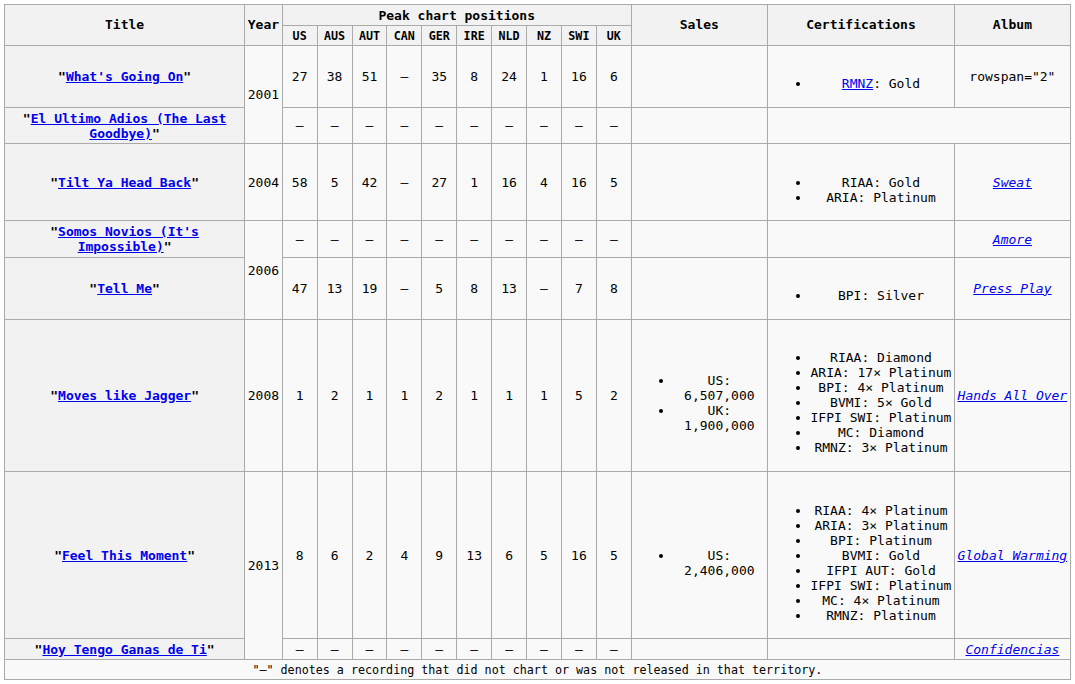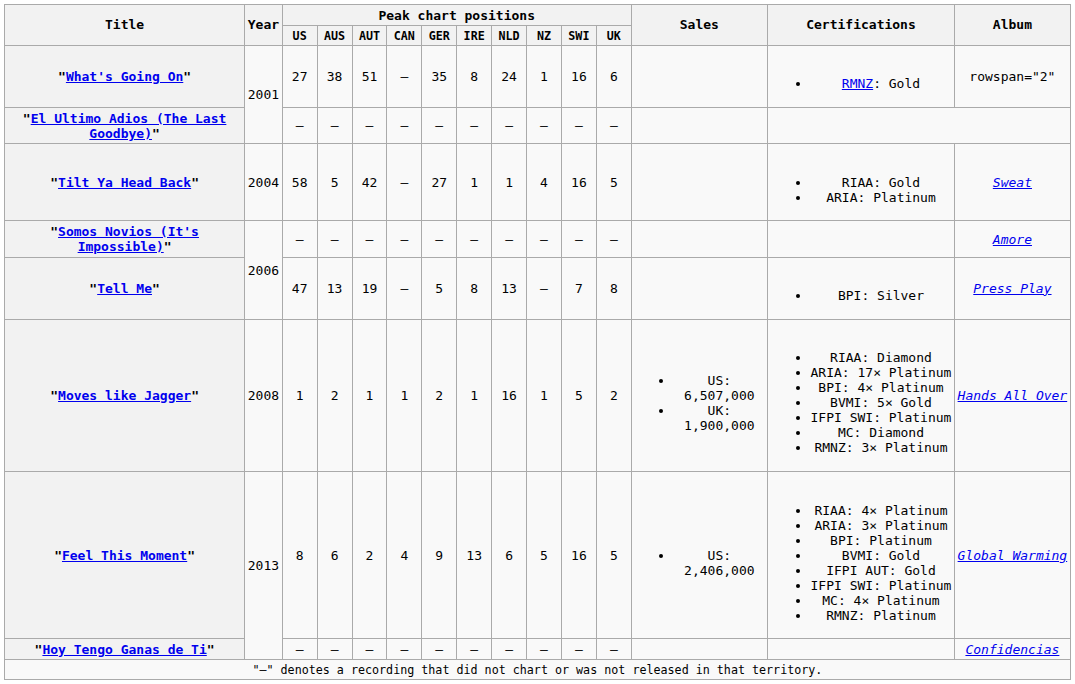(509, 182) 16 -> (509, 182) 1
(509, 395) 1 -> (509, 395) 16
